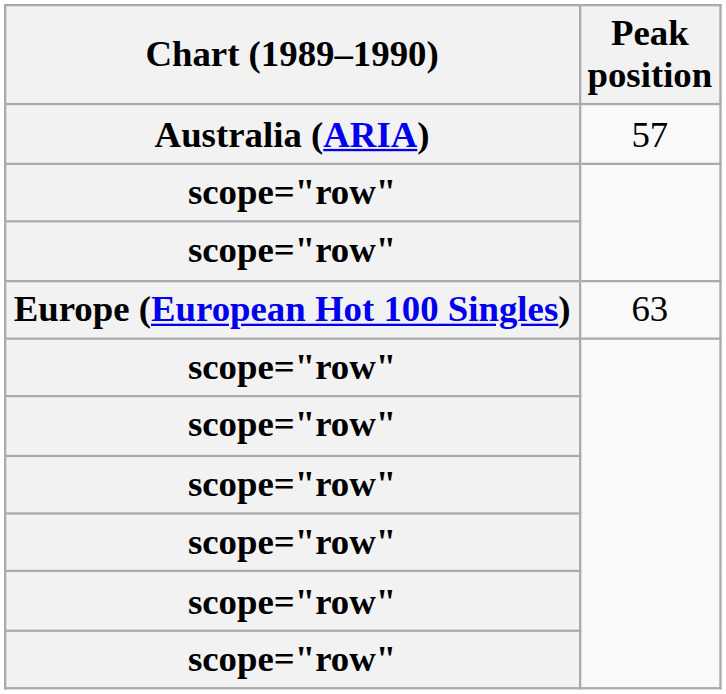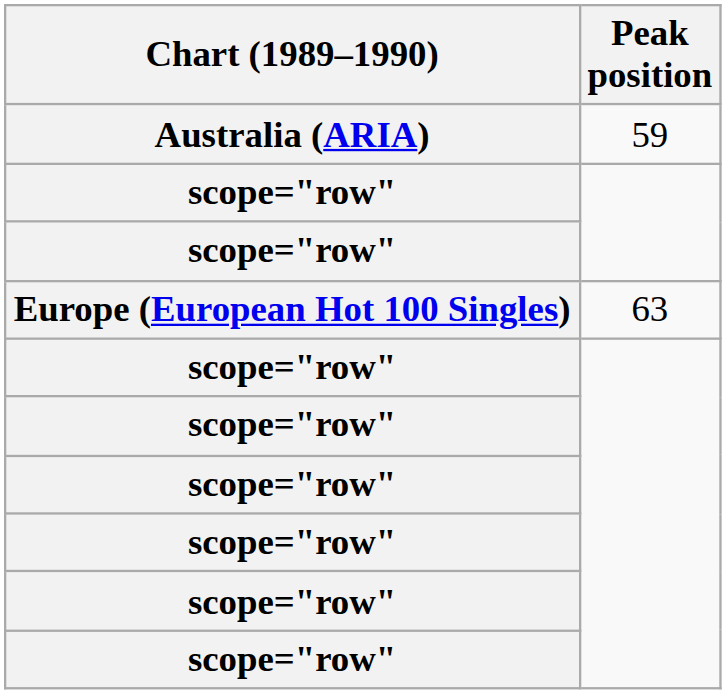(650, 133) 57 -> (650, 133) 59
